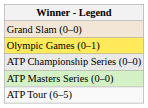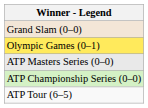(74, 62) ATP Championship Series (0–0) -> (60, 62) ATP Masters Series (0–0)
(60, 78) ATP Masters Series (0–0) -> (74, 78) ATP Championship Series (0–0)
